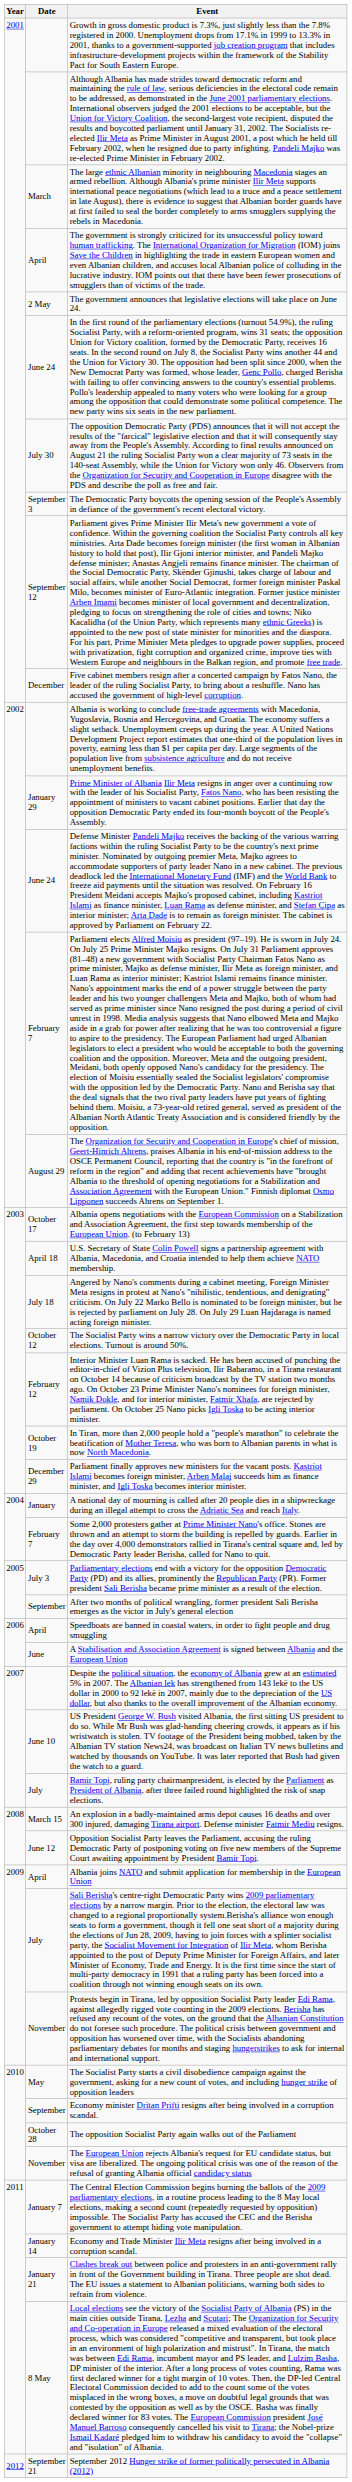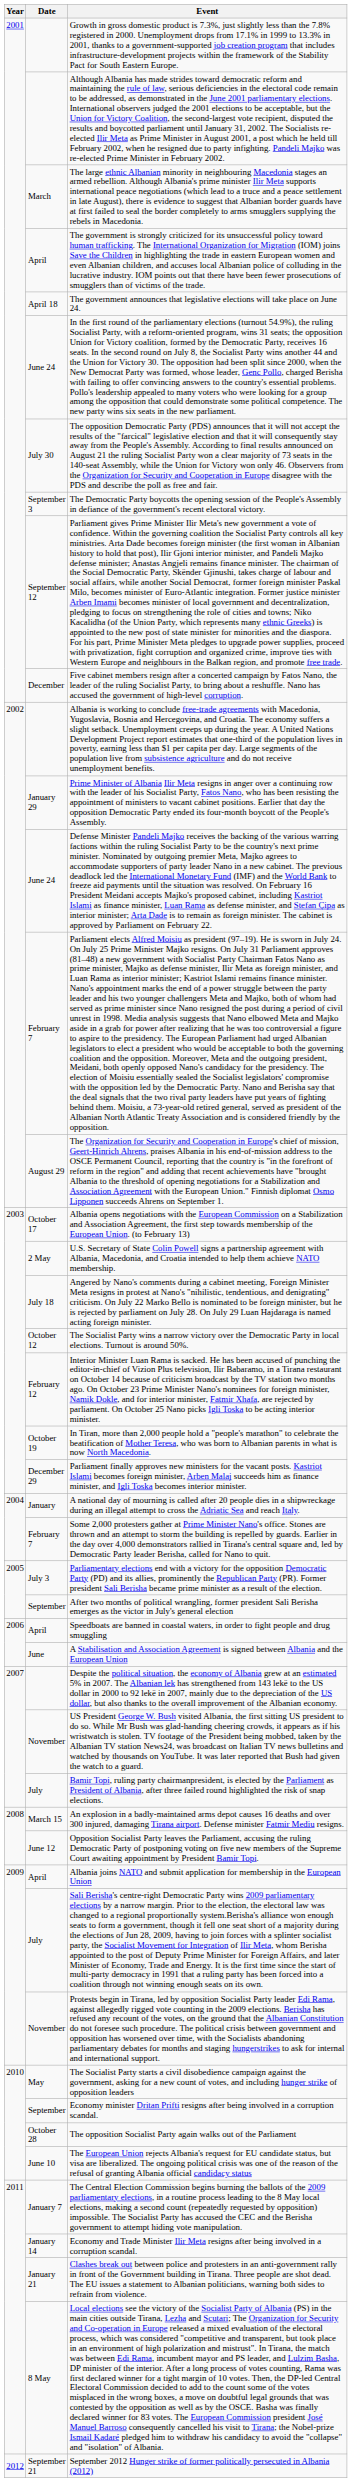(39, 304) 2 May -> (43, 304) April 18
(43, 1258) April 18 -> (39, 1258) 2 May
(42, 1741) June 10 -> (47, 1741) November
(47, 2163) November -> (42, 2163) June 10
